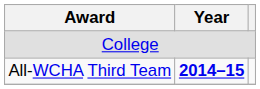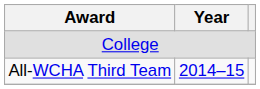(212, 71) bold -> (212, 71) normal
